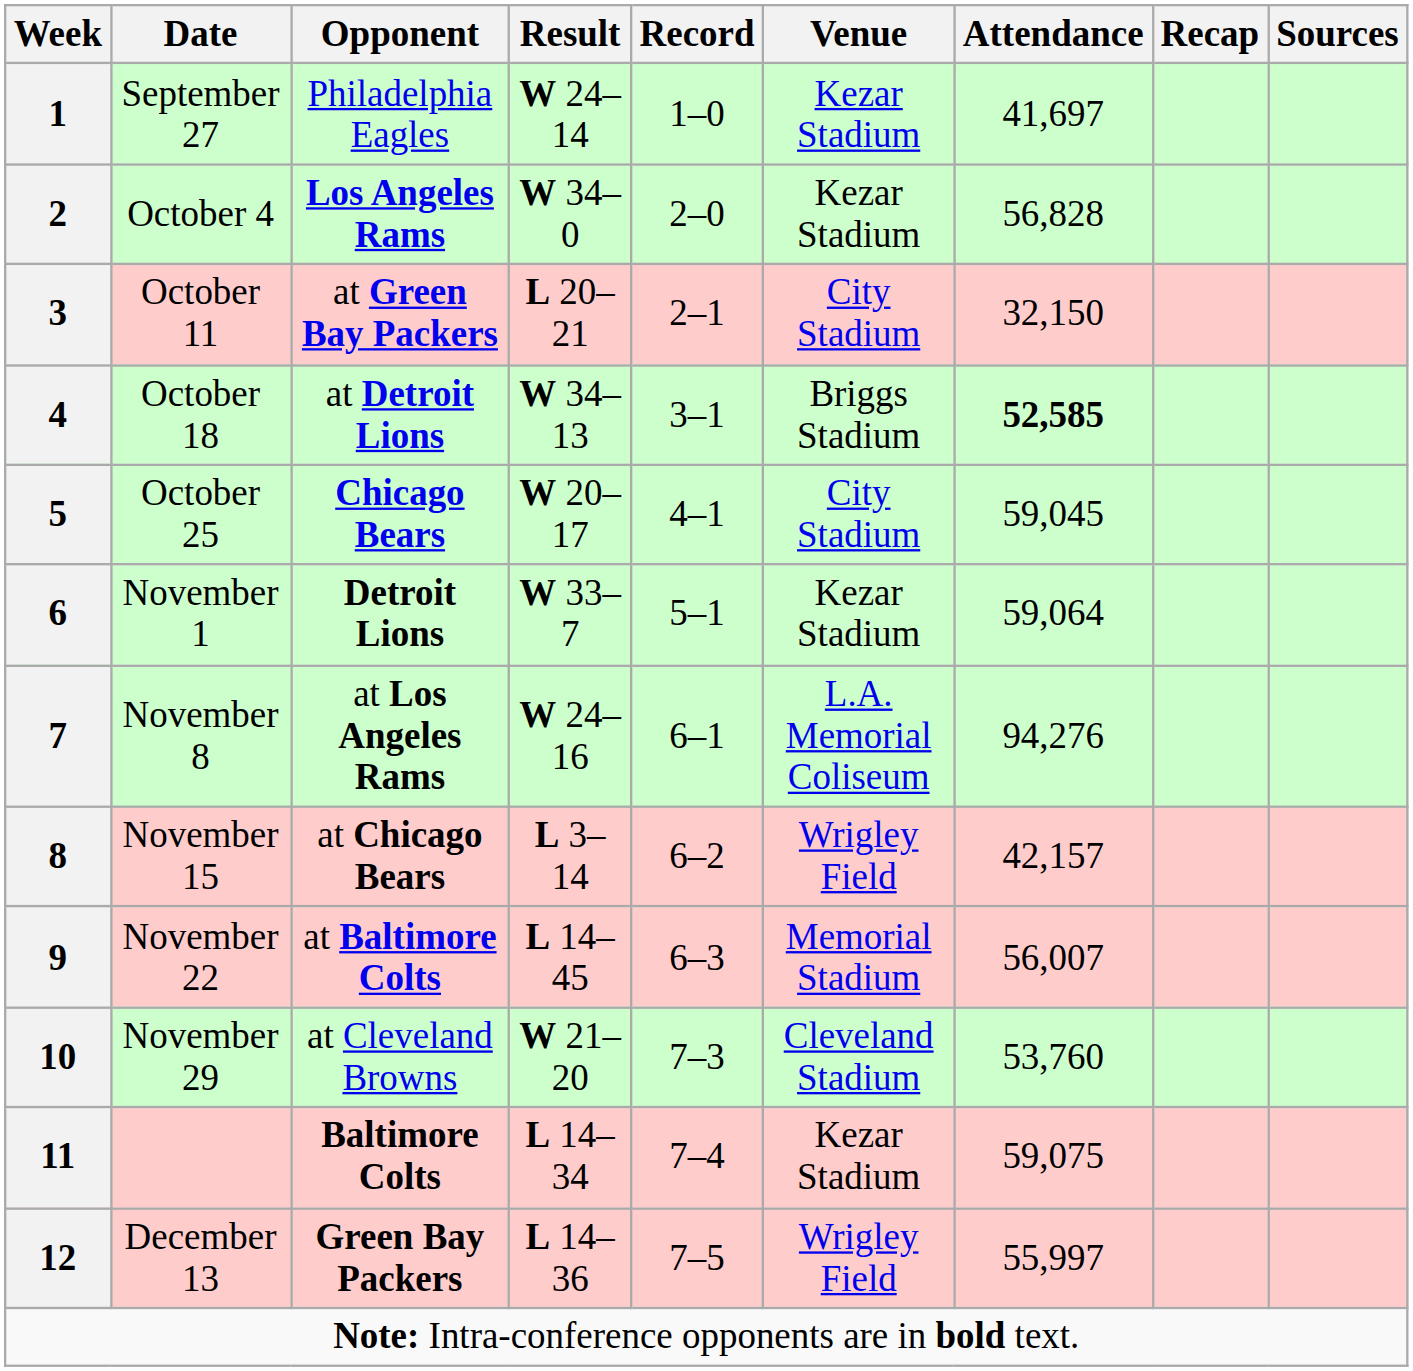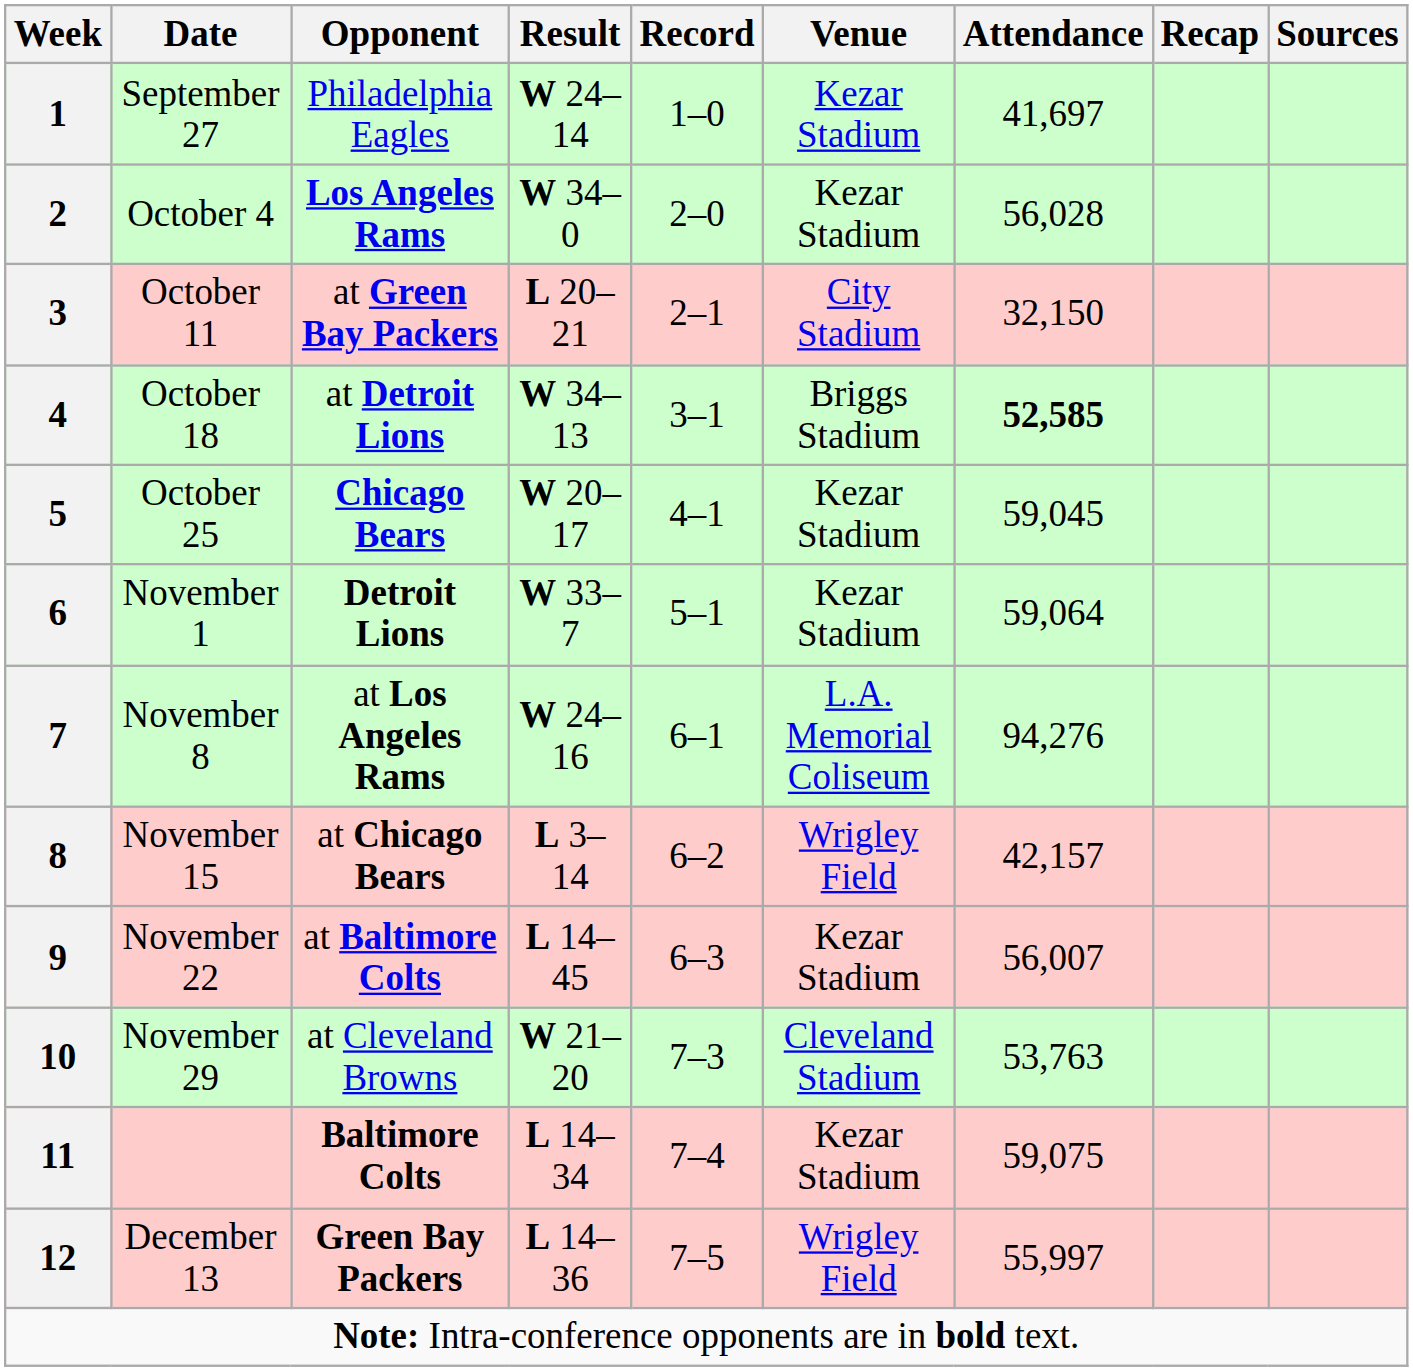(1053, 213) 56,828 -> (1053, 213) 56,028
(859, 513) City Stadium -> (859, 513) Kezar Stadium
(859, 956) Memorial Stadium -> (859, 956) Kezar Stadium
(1053, 1056) 53,760 -> (1053, 1056) 53,763
